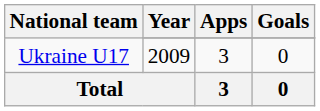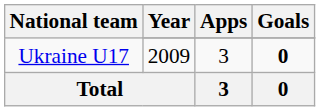(283, 55) normal -> (283, 55) bold
